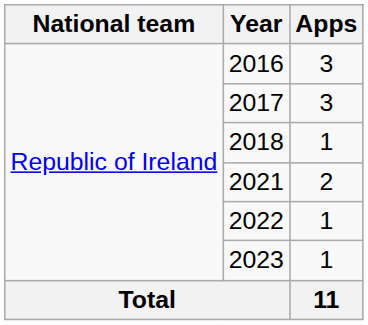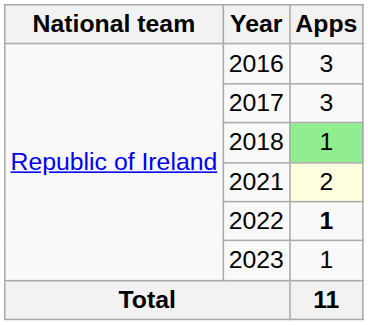(326, 142) no background -> (326, 142) lightgreen background
(326, 181) no background -> (326, 181) lightyellow background
(326, 220) normal -> (326, 220) bold
